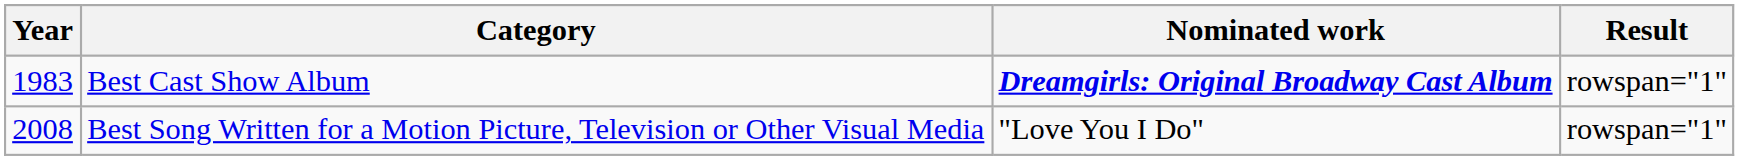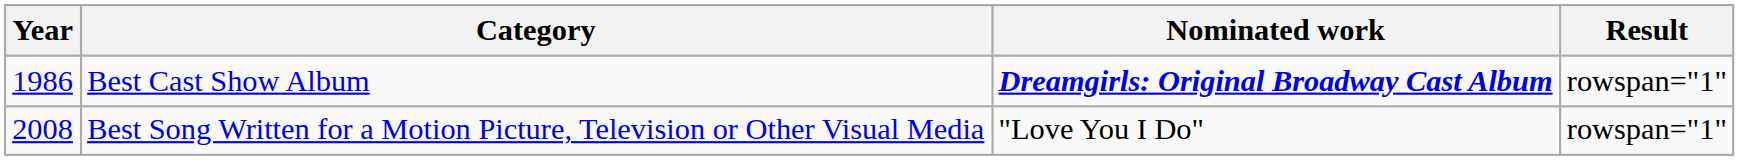(43, 80) 1983 -> (43, 80) 1986
